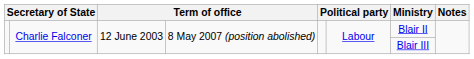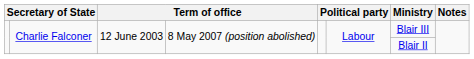(413, 29) Blair II -> (413, 29) Blair III
(413, 45) Blair III -> (413, 45) Blair II
